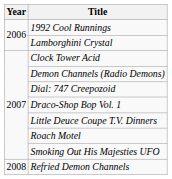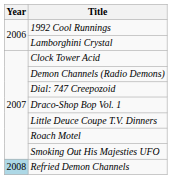(16, 167) no background -> (16, 167) lightblue background
